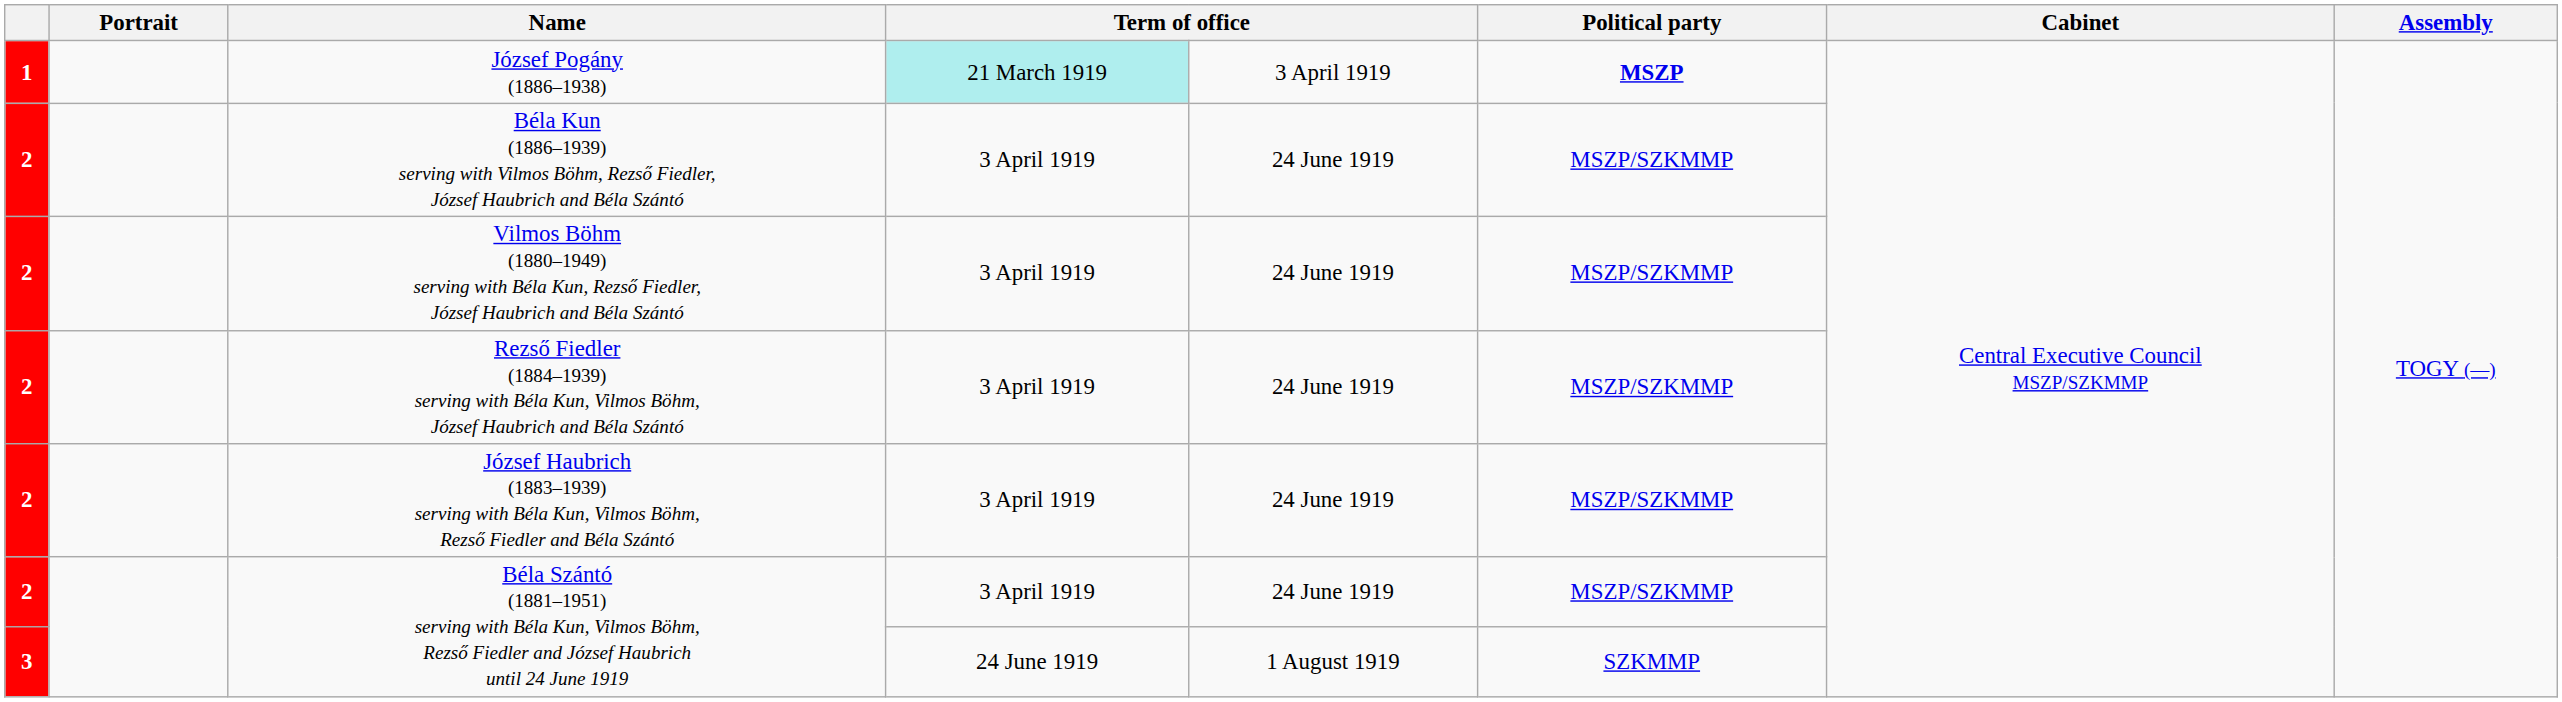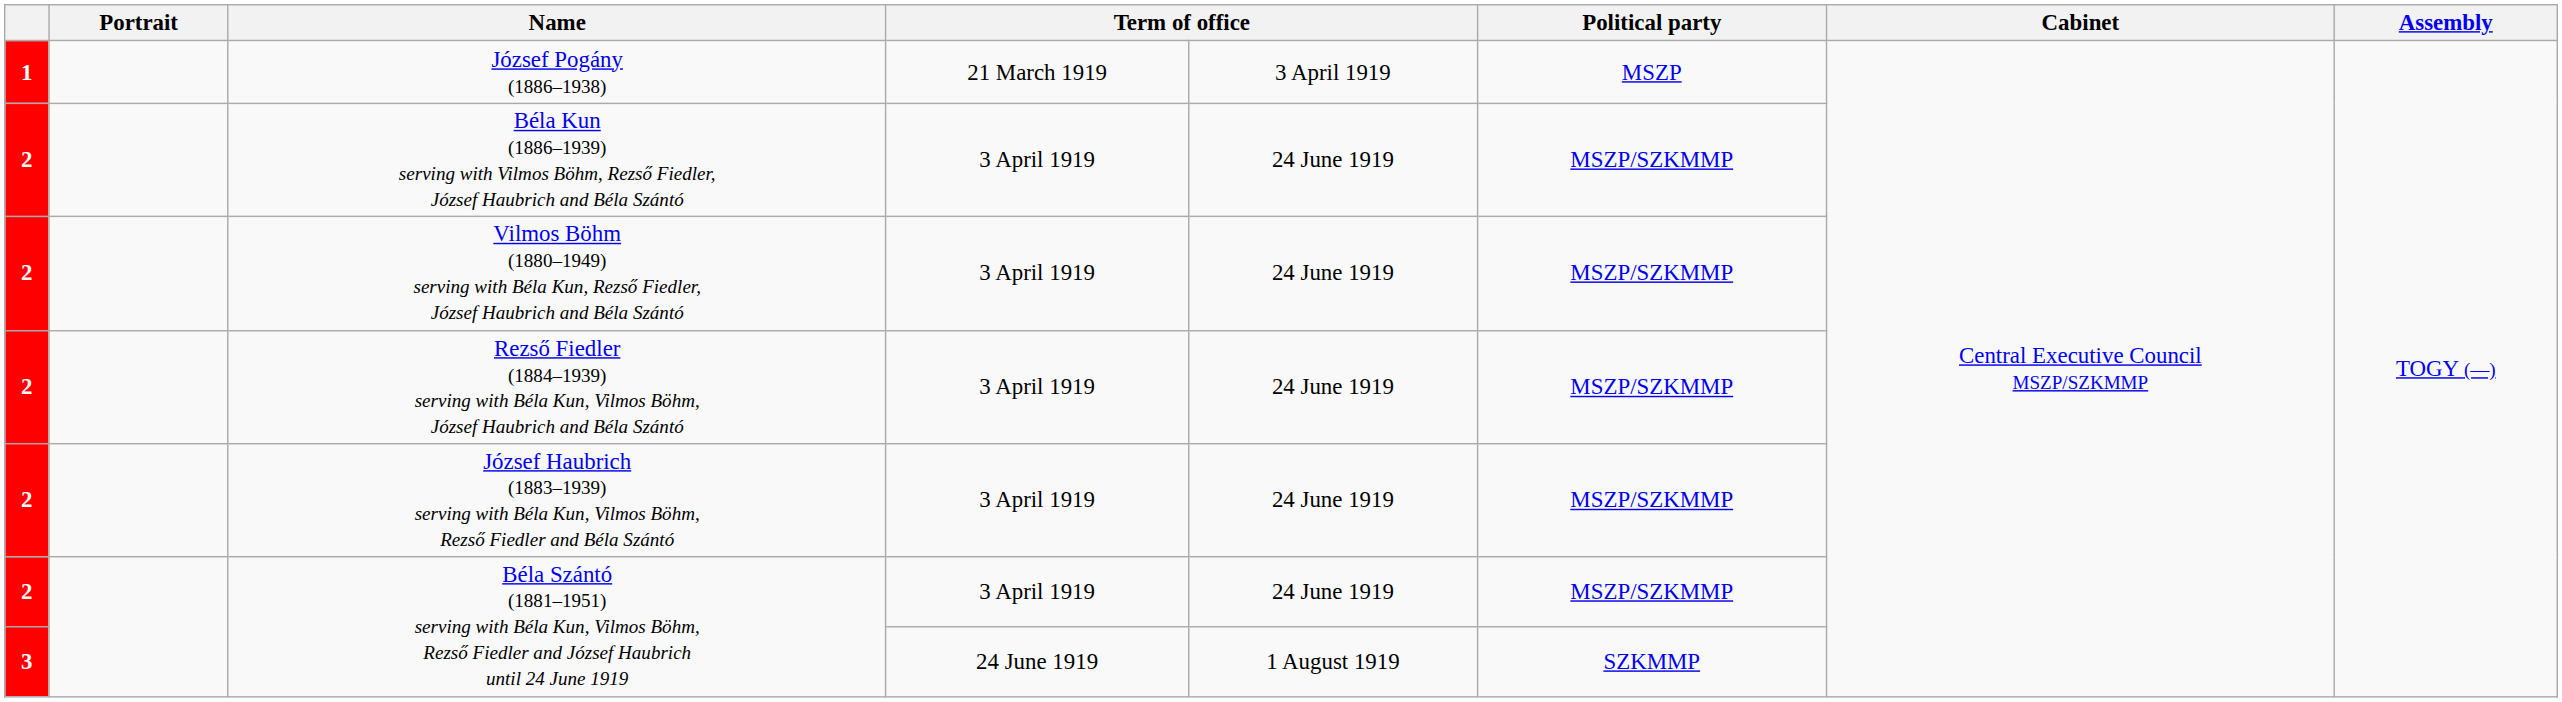(1037, 71) paleturquoise background -> (1037, 71) no background
(1652, 71) bold -> (1652, 71) normal
